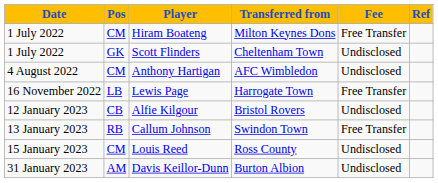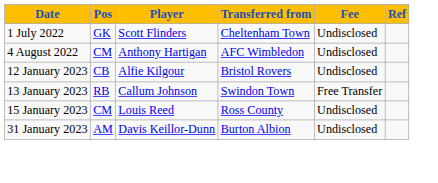- row: (169, 33)
- row: (160, 91)
